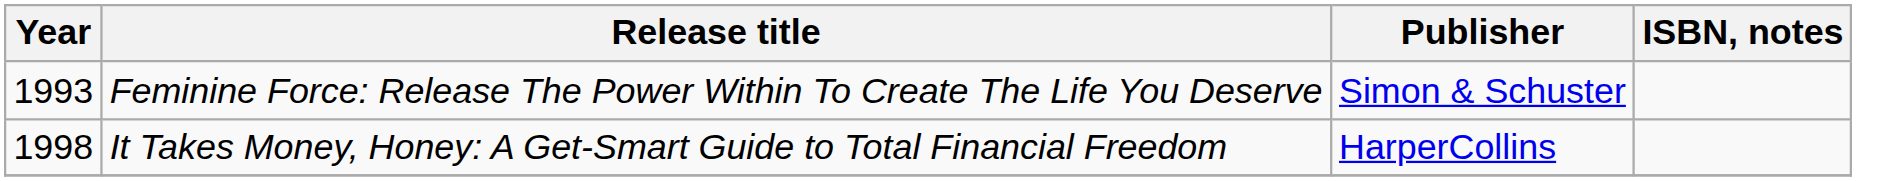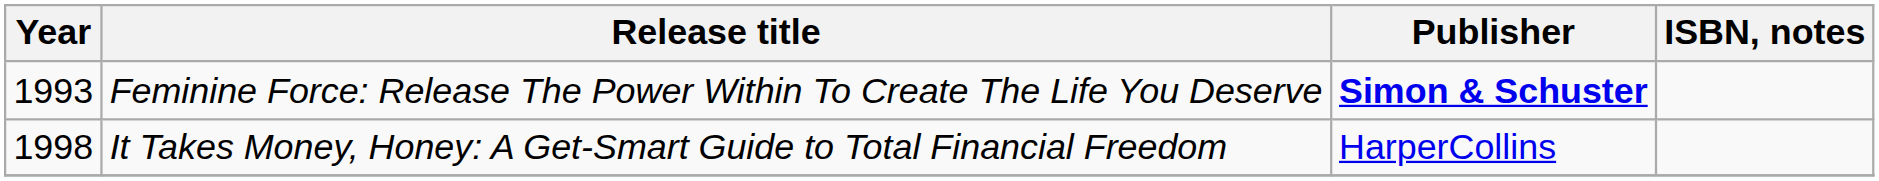(1482, 89) normal -> (1493, 89) bold
